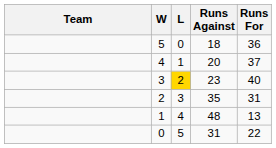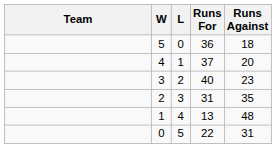columns swapped: (254, 19) <-> (214, 19)
(181, 80) gold background -> (181, 80) no background
